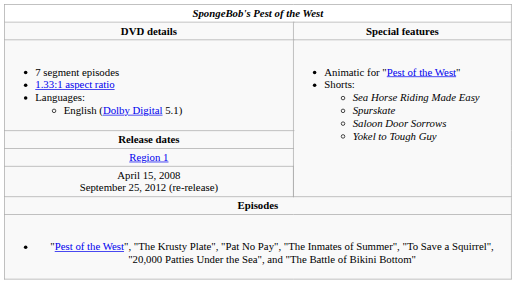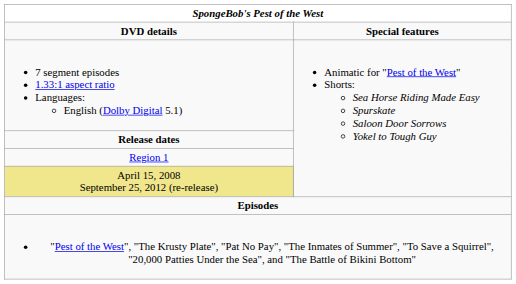(149, 181) no background -> (149, 181) khaki background
